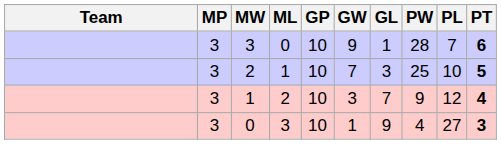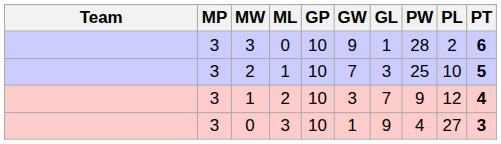(452, 44) 7 -> (452, 44) 2
